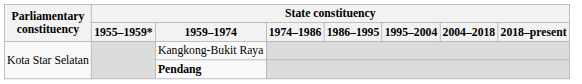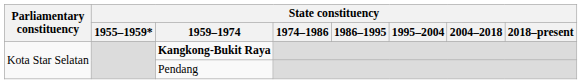(211, 50) normal -> (214, 50) bold
(180, 69) bold -> (178, 69) normal
